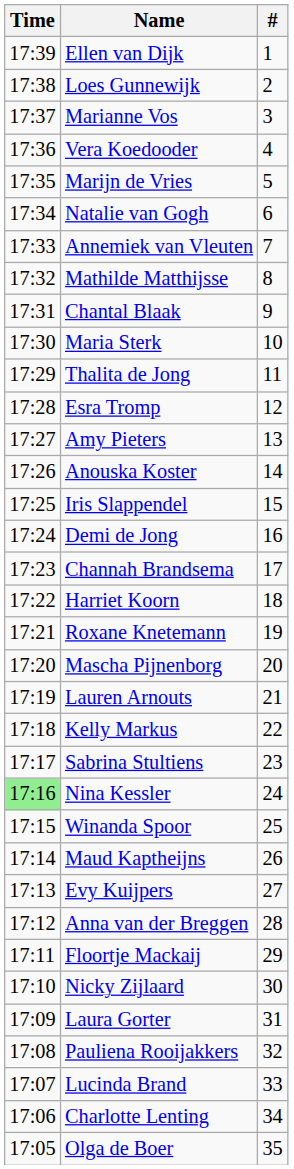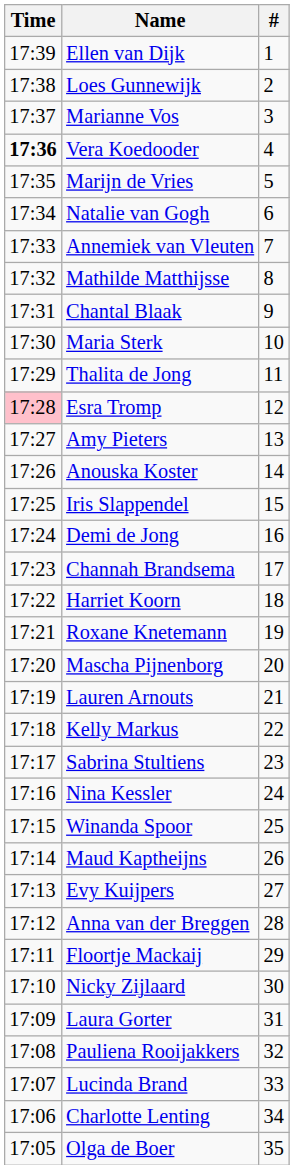(32, 149) normal -> (33, 149) bold
(32, 407) no background -> (32, 407) pink background
(32, 794) lightgreen background -> (32, 794) no background
